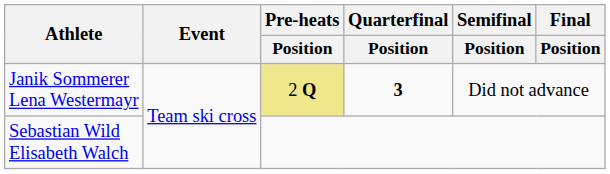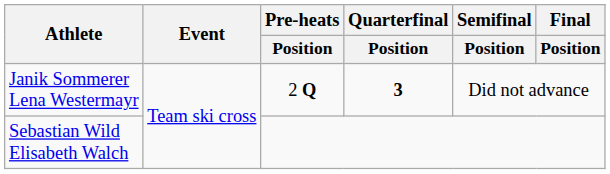(302, 90) khaki background -> (302, 90) no background
